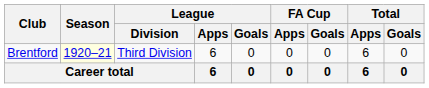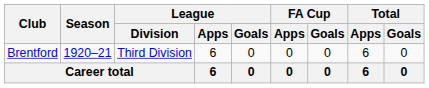(88, 53) lightyellow background -> (88, 53) no background
